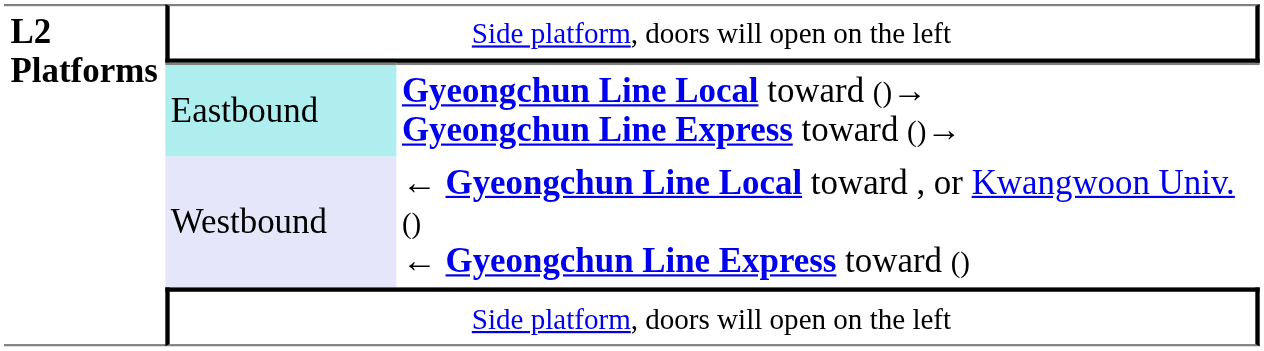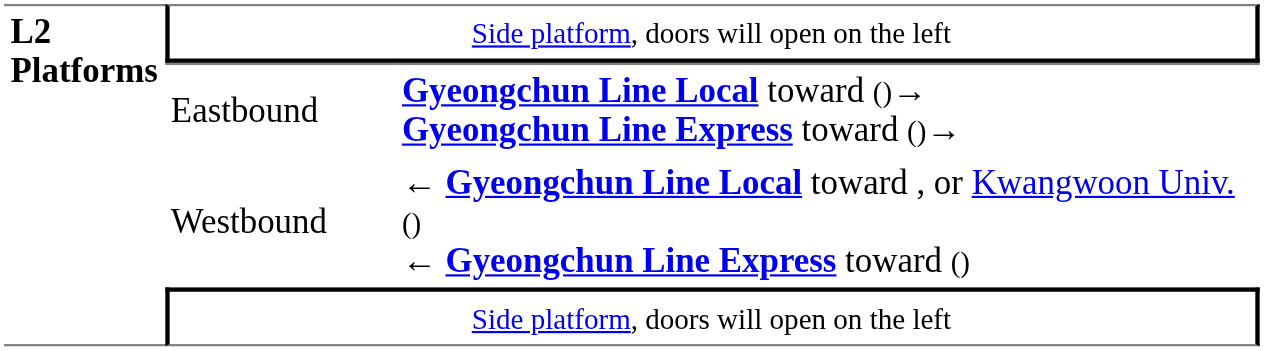(244, 110) paleturquoise background -> (244, 110) no background
(249, 221) lavender background -> (249, 221) no background
